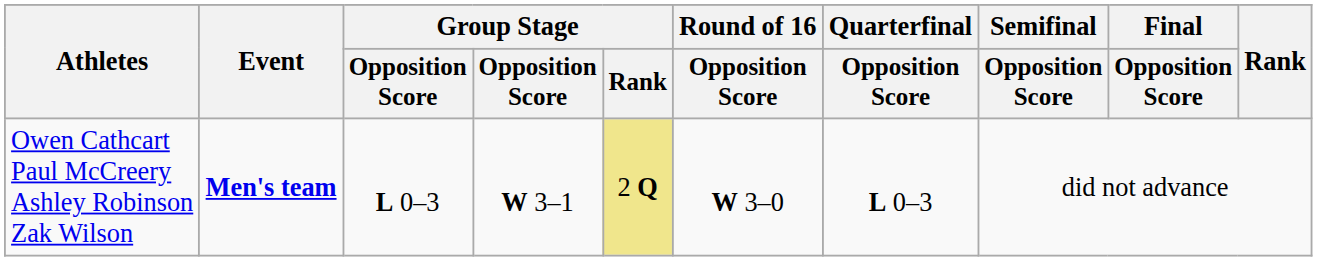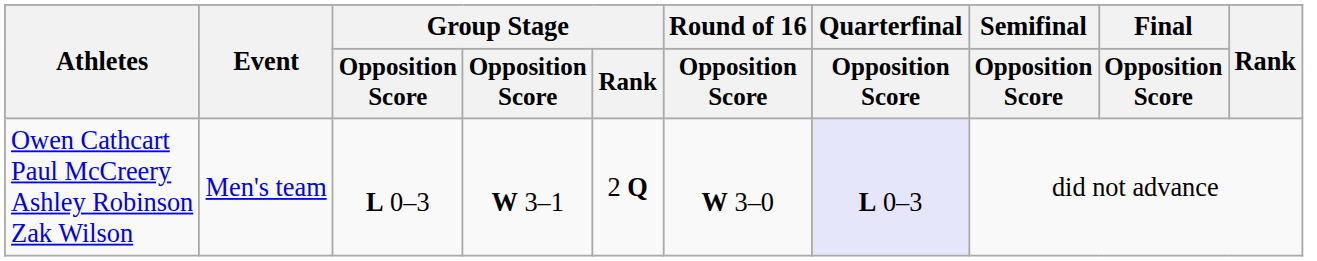(271, 187) bold -> (266, 187) normal
(638, 187) khaki background -> (628, 187) no background
(900, 202) no background -> (891, 202) lavender background
